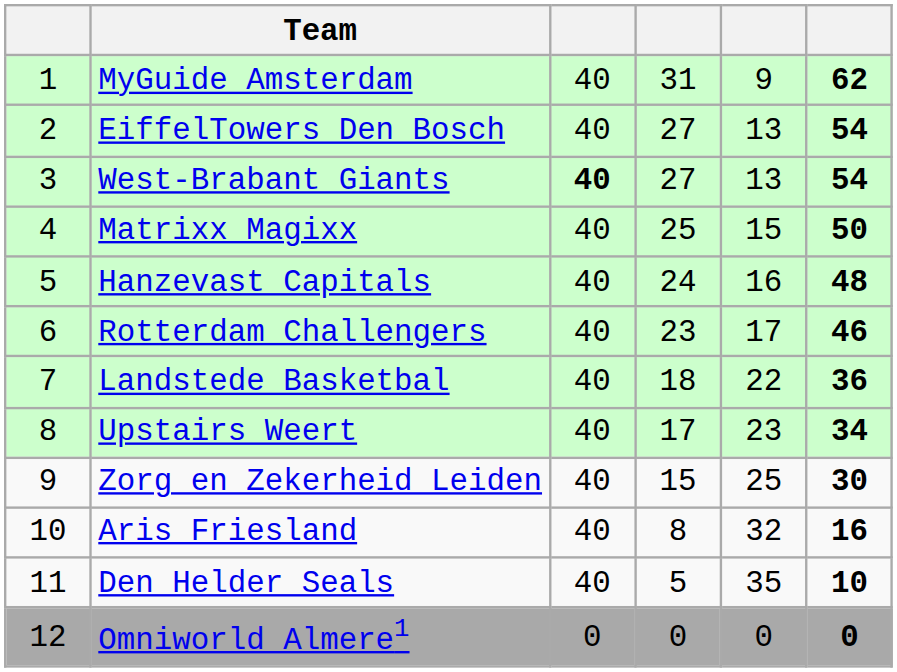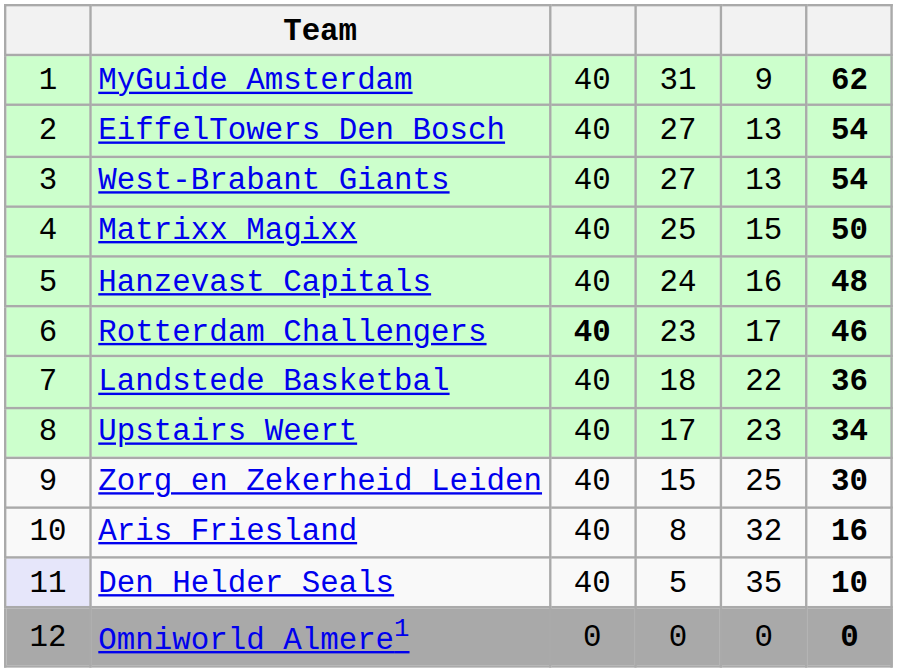(592, 181) bold -> (592, 181) normal
(592, 332) normal -> (592, 332) bold
(48, 583) no background -> (48, 583) lavender background
